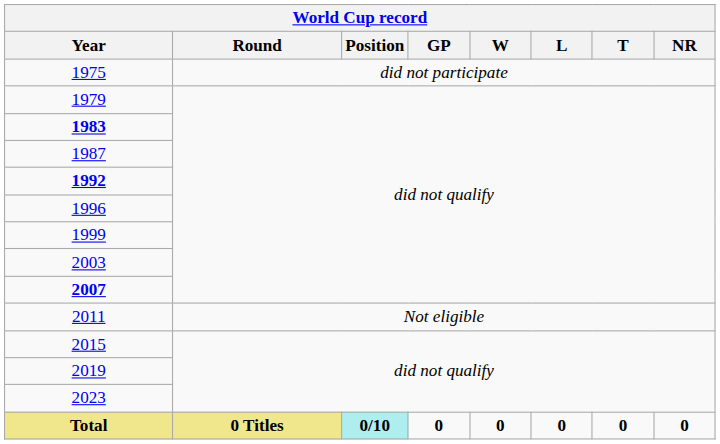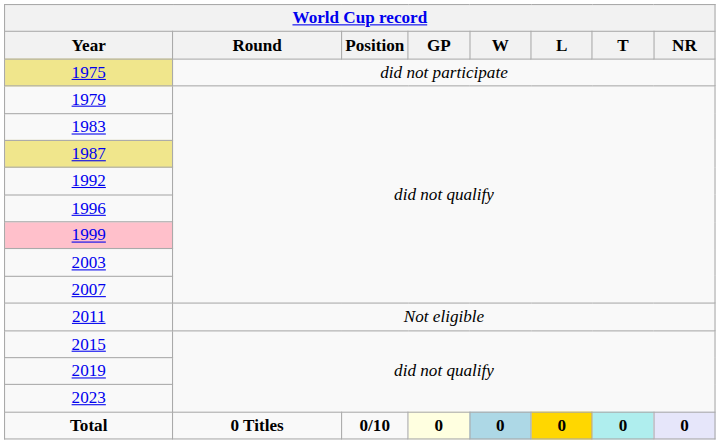(89, 72) no background -> (89, 72) khaki background
(89, 126) bold -> (89, 126) normal
(89, 153) no background -> (89, 153) khaki background
(89, 180) bold -> (89, 180) normal
(89, 235) no background -> (89, 235) pink background
(89, 289) bold -> (89, 289) normal
(89, 425) khaki background -> (89, 425) no background
(257, 425) khaki background -> (257, 425) no background
(375, 425) paleturquoise background -> (375, 425) no background
(439, 425) no background -> (439, 425) lightyellow background
(500, 425) no background -> (500, 425) lightblue background
(562, 425) no background -> (562, 425) gold background
(623, 425) no background -> (623, 425) paleturquoise background
(684, 425) no background -> (684, 425) lavender background
